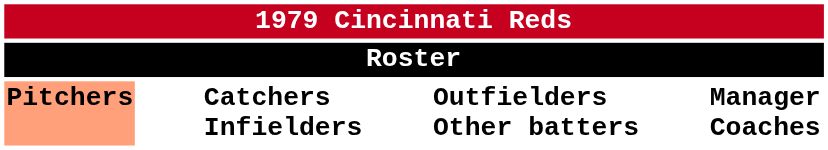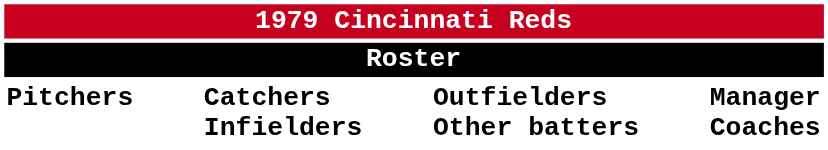(70, 98) lightsalmon background -> (70, 98) no background
